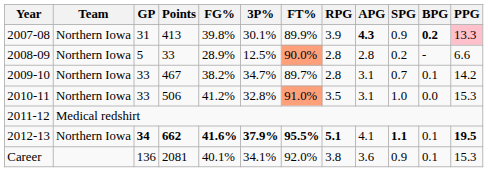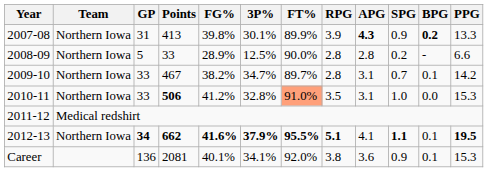(465, 34) pink background -> (465, 34) no background
(301, 55) lightsalmon background -> (301, 55) no background
(172, 95) normal -> (172, 95) bold
